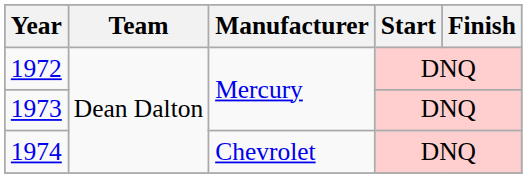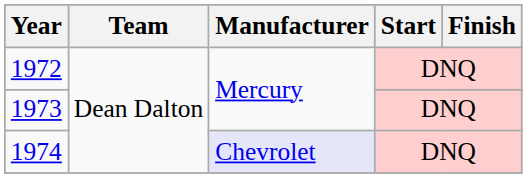(265, 152) no background -> (265, 152) lavender background
